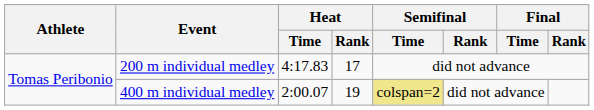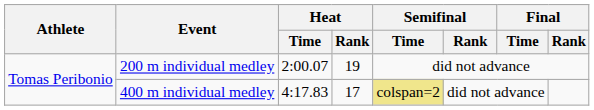(305, 67) 4:17.83 -> (305, 67) 2:00.07
(352, 67) 17 -> (352, 67) 19
(305, 92) 2:00.07 -> (305, 92) 4:17.83
(352, 92) 19 -> (352, 92) 17
